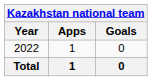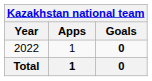(121, 48) normal -> (121, 48) bold
